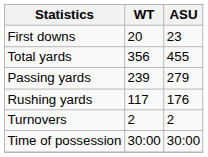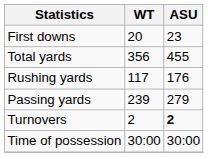rows swapped: (50, 99) <-> (49, 78)
(171, 120) normal -> (171, 120) bold
